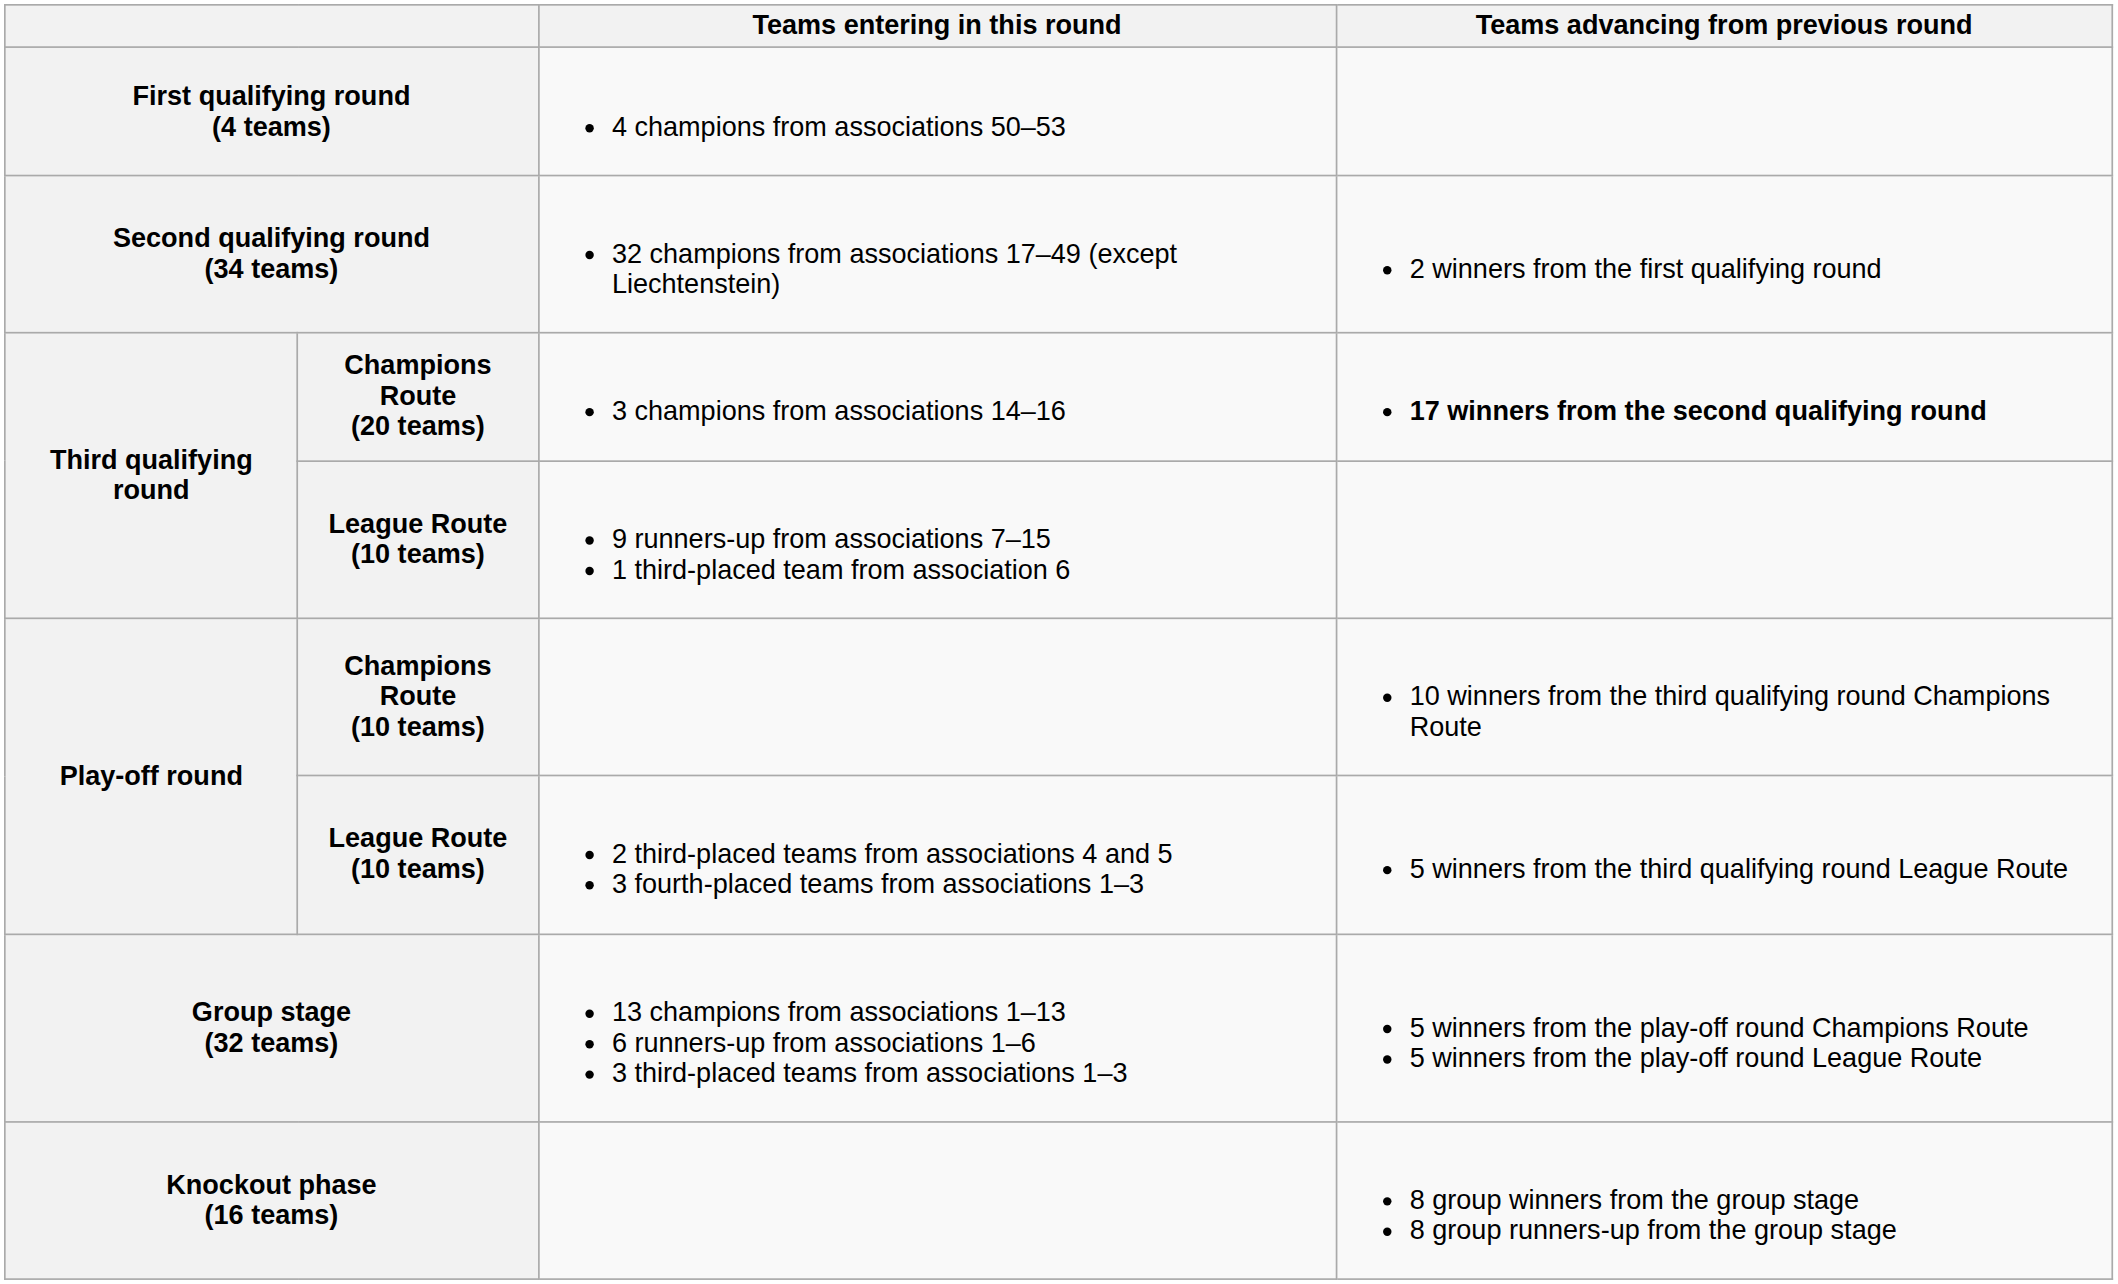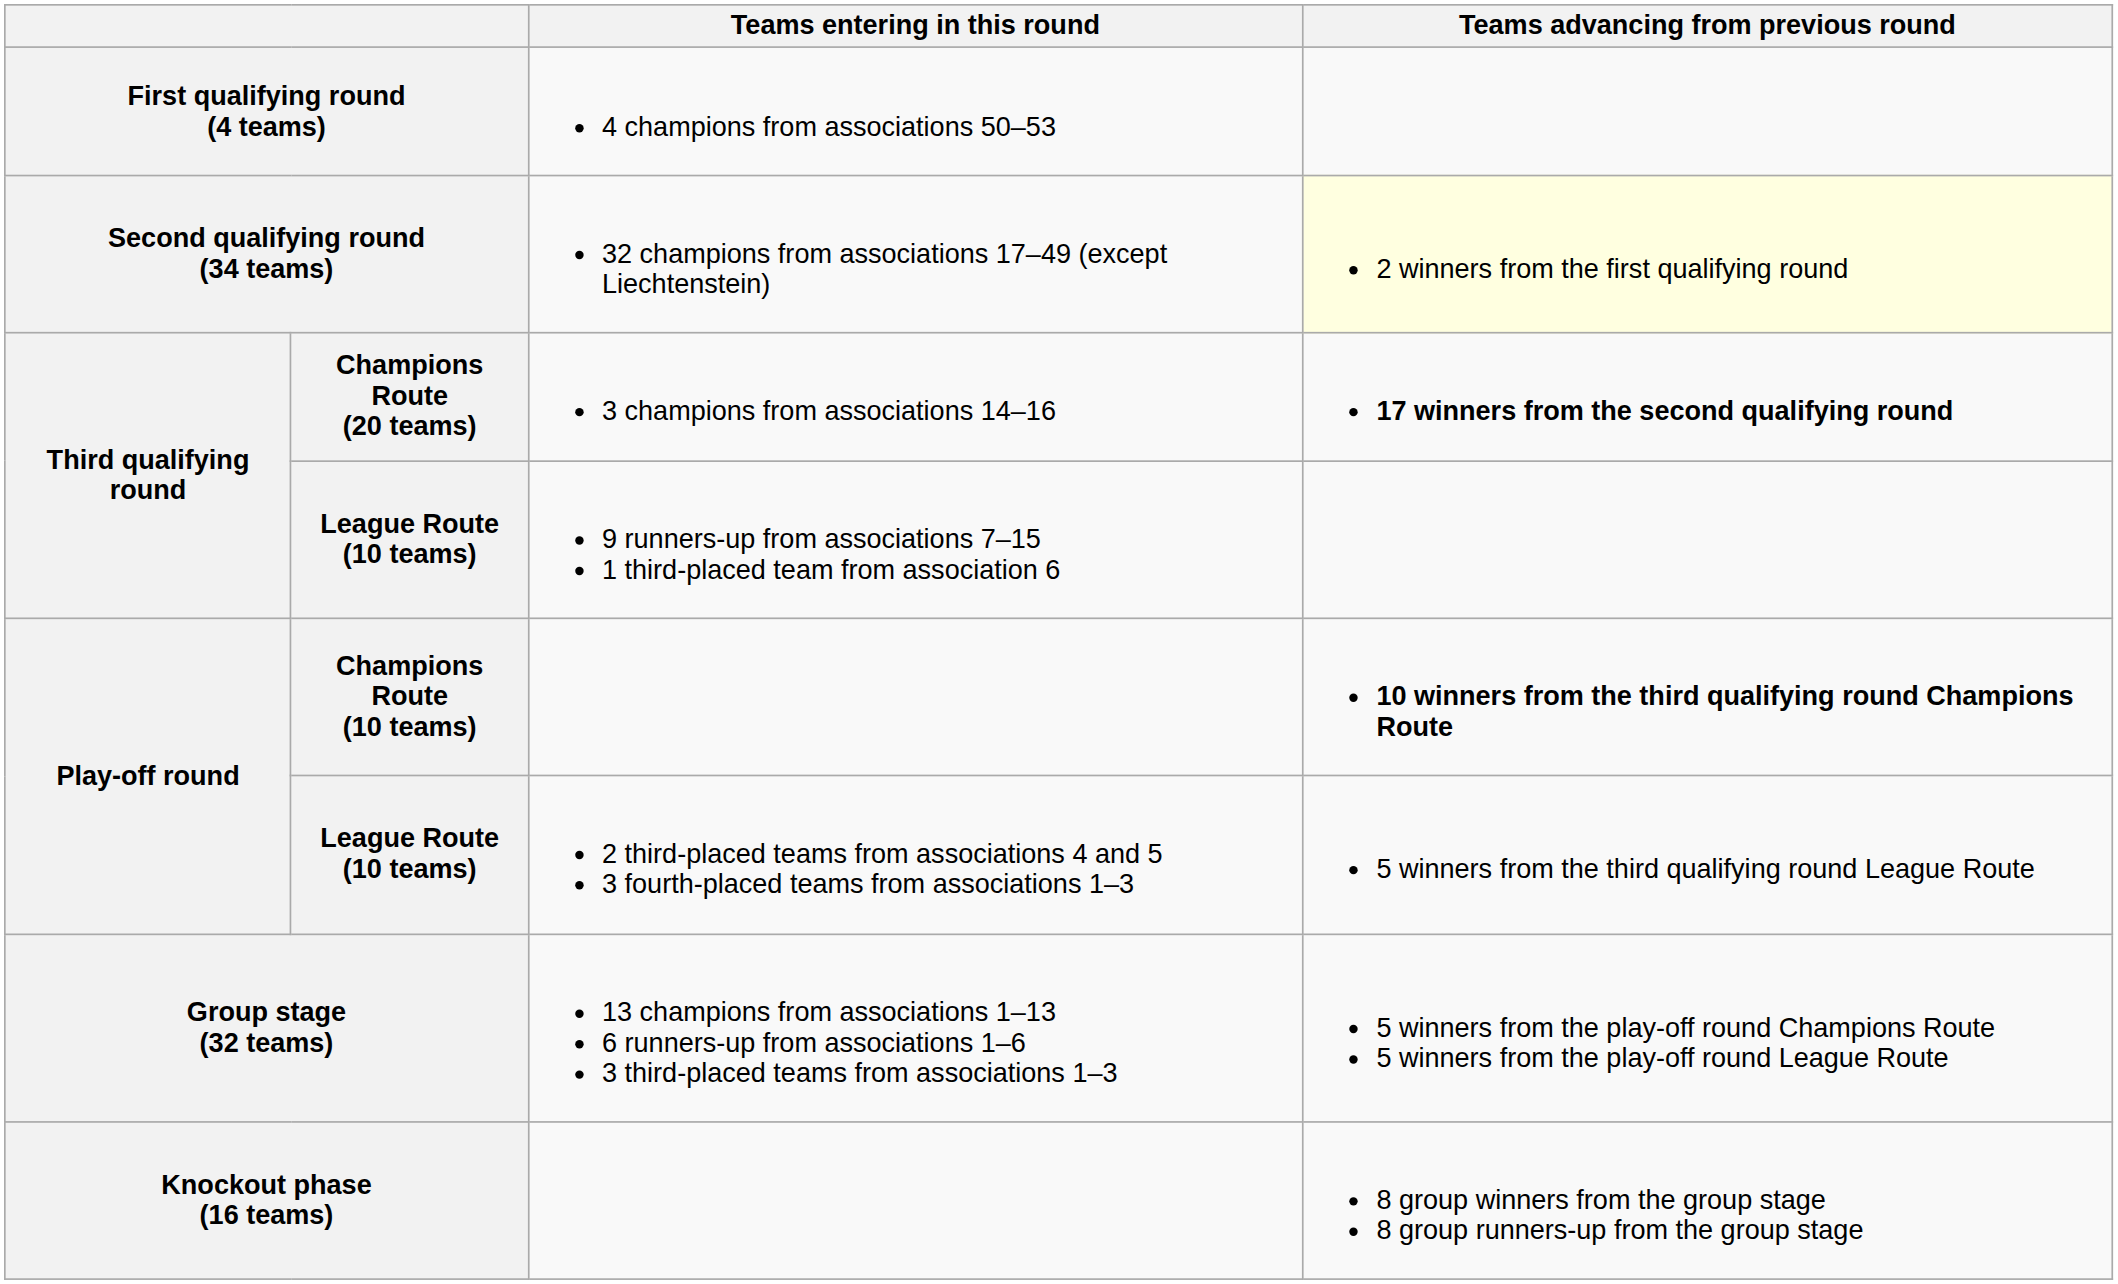(1724, 269) no background -> (1707, 269) lightyellow background
(1724, 712) normal -> (1707, 712) bold
